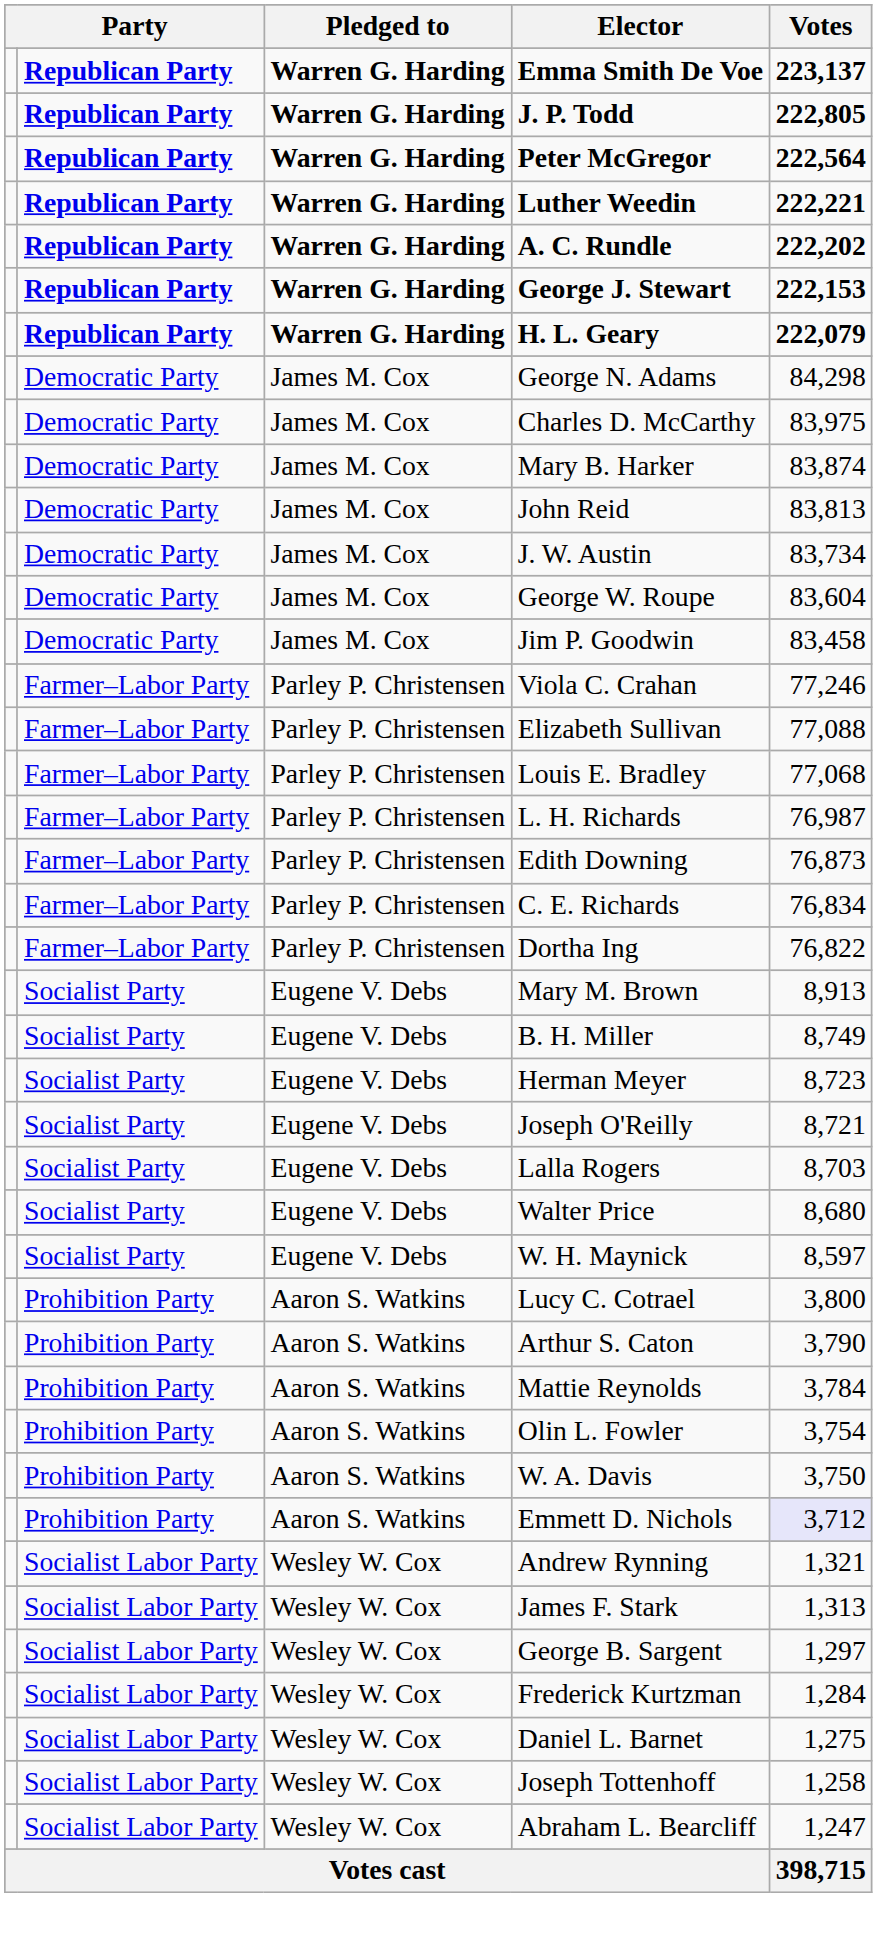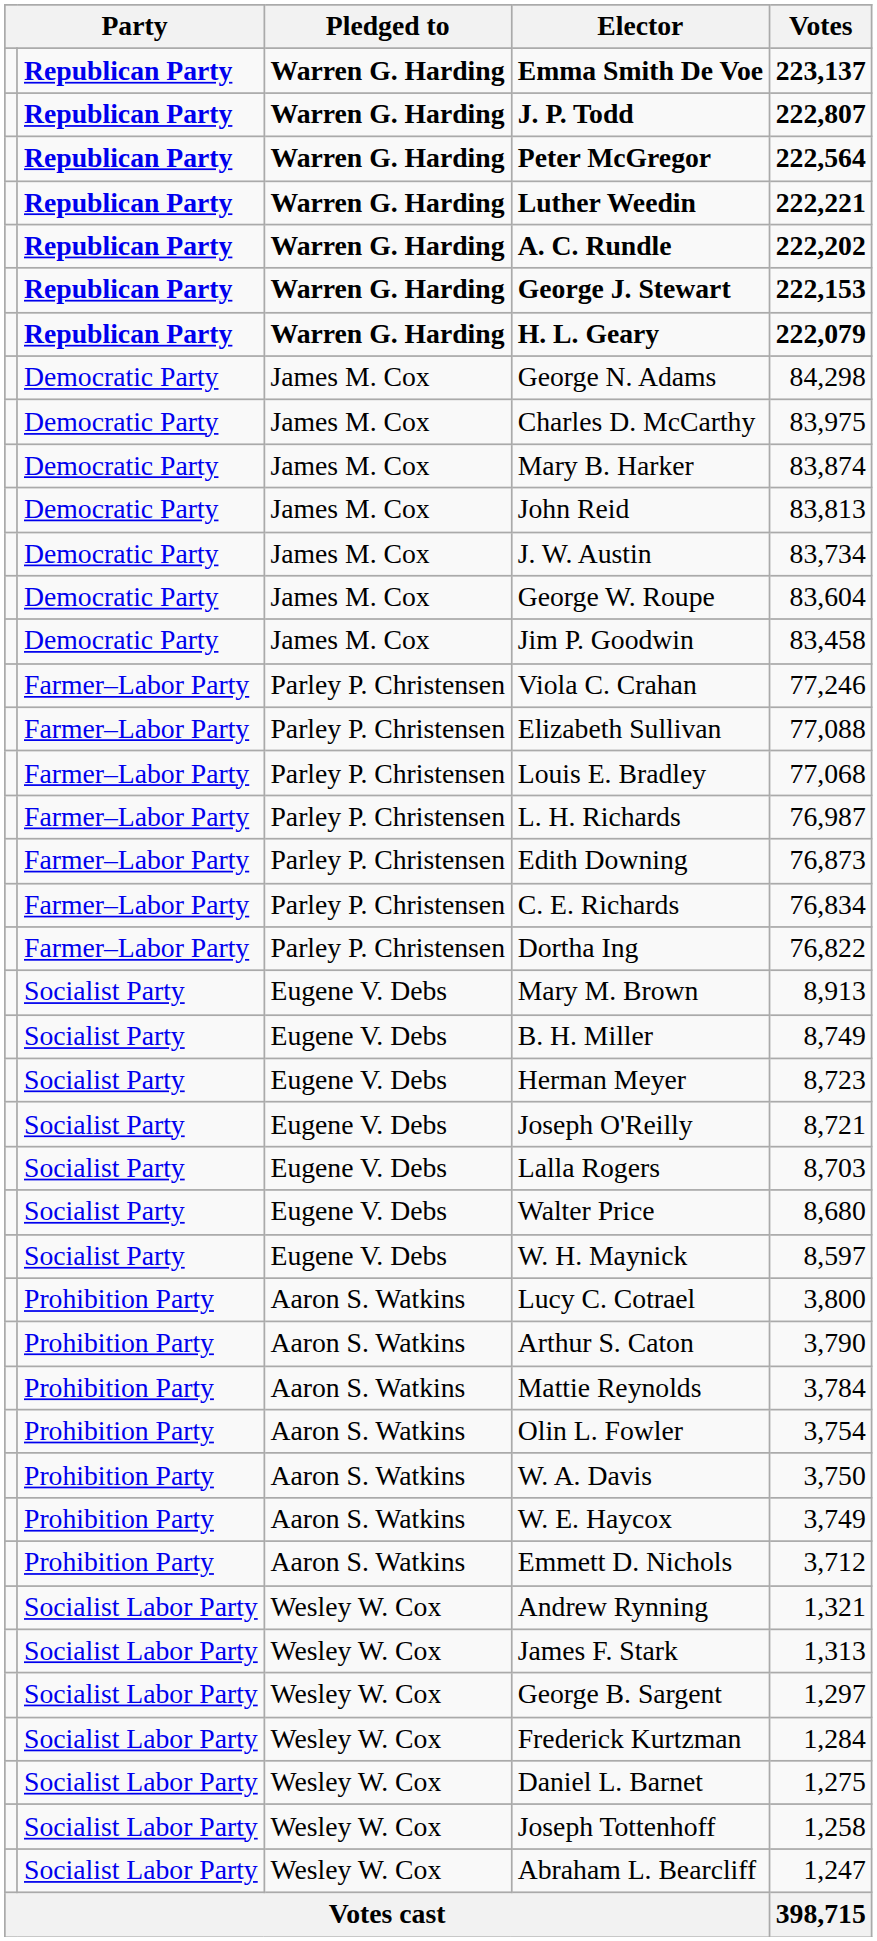(821, 114) 222,805 -> (821, 114) 222,807
+ row: (595, 1519)
(835, 1519) lavender background -> (835, 1562) no background
